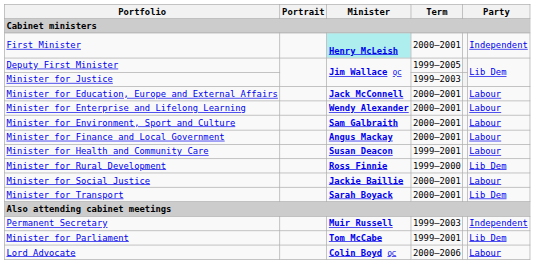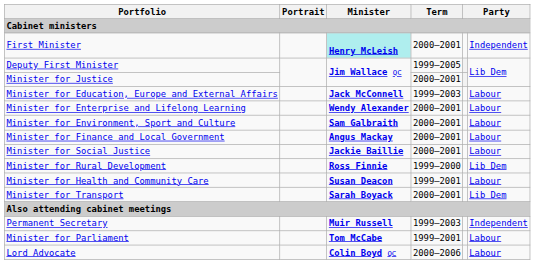(437, 79) 1999–2003 -> (437, 79) 2000–2001
(437, 94) 2000–2001 -> (437, 94) 1999–2003
rows swapped: (108, 151) <-> (78, 180)
(488, 238) Lib Dem -> (485, 238) Labour
